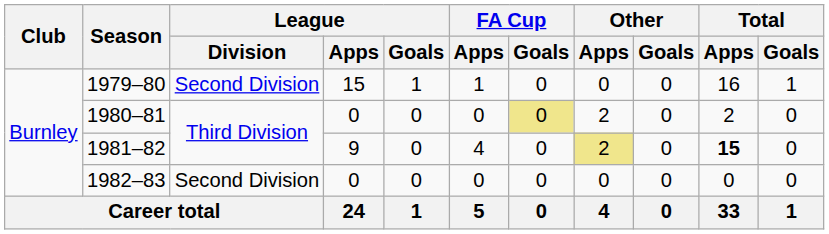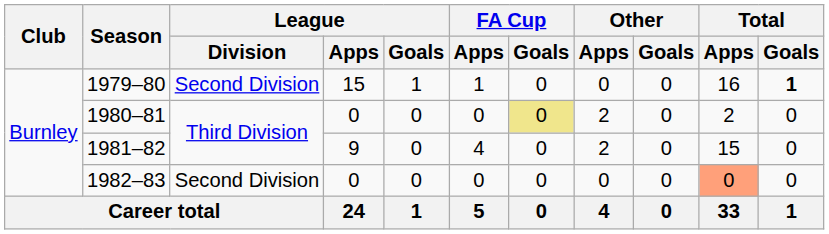(791, 84) normal -> (791, 84) bold
(604, 148) khaki background -> (604, 148) no background
(729, 148) bold -> (729, 148) normal
(729, 180) no background -> (729, 180) lightsalmon background
